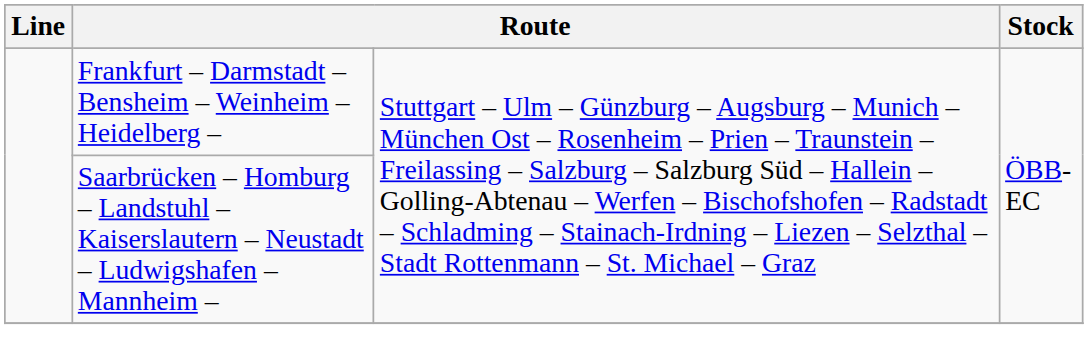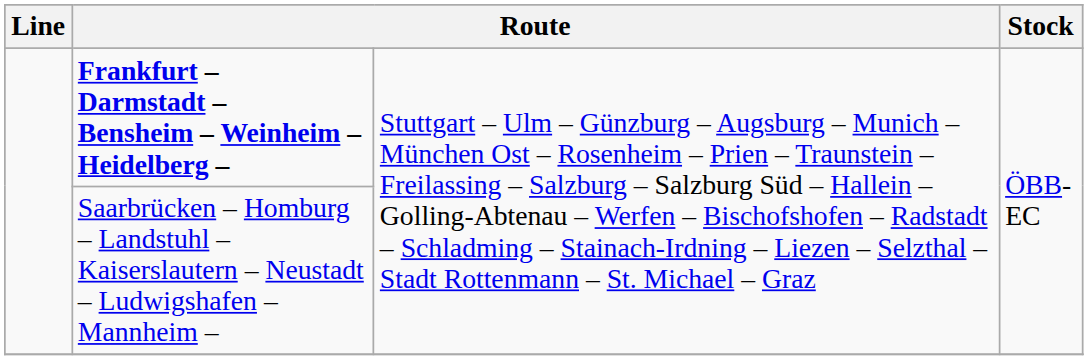(214, 101) normal -> (219, 117) bold
